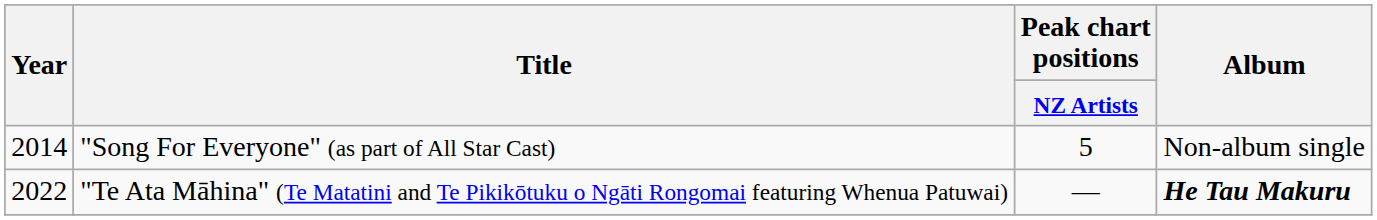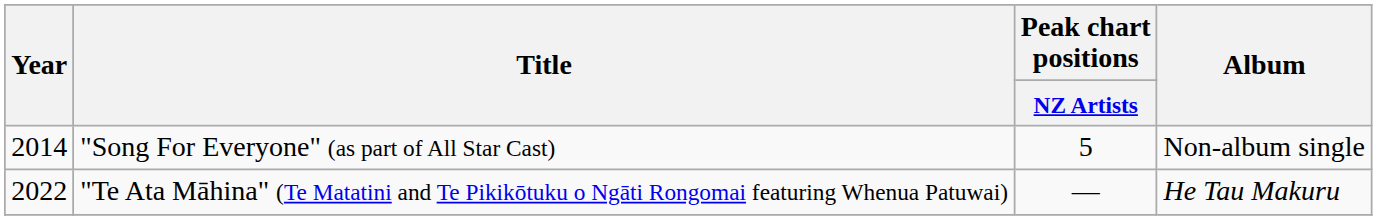(1257, 191) bold -> (1252, 191) normal
